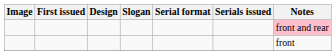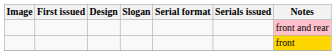(285, 43) no background -> (285, 43) gold background
